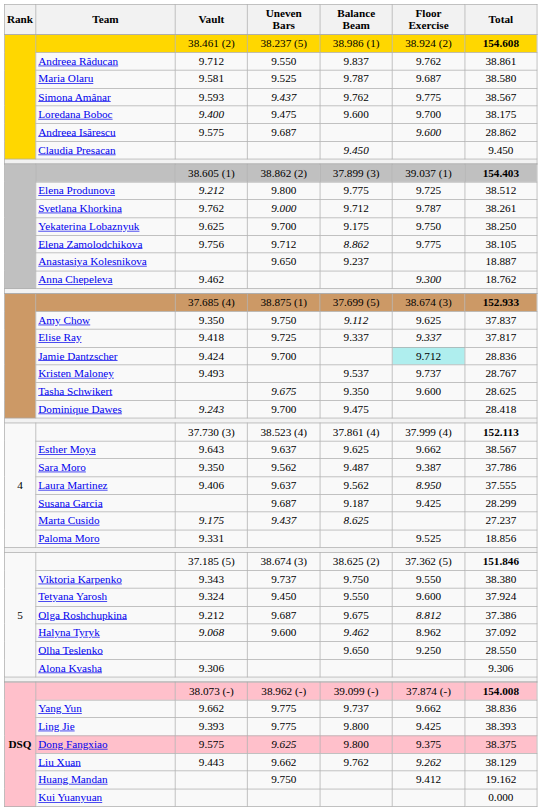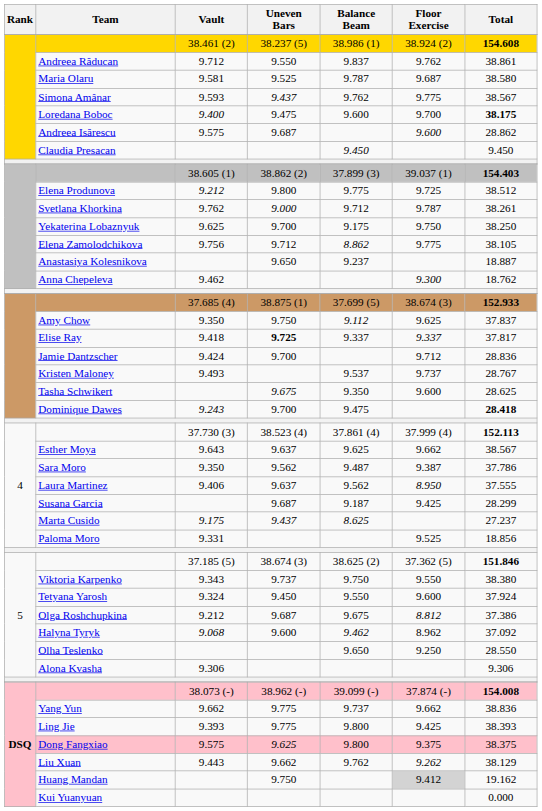(501, 114) normal -> (501, 114) bold
(284, 338) normal -> (284, 338) bold
(428, 356) paleturquoise background -> (428, 356) no background
(501, 409) normal -> (501, 409) bold
(428, 780) no background -> (428, 780) lightgrey background
